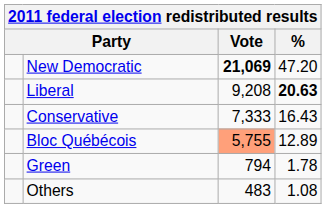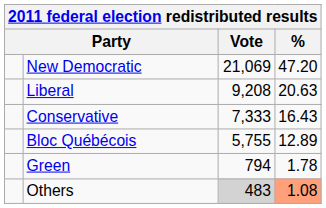(247, 66) bold -> (247, 66) normal
(298, 91) bold -> (298, 91) normal
(251, 141) lightsalmon background -> (251, 141) no background
(258, 191) no background -> (258, 191) lightgrey background
(302, 191) no background -> (302, 191) lightsalmon background
